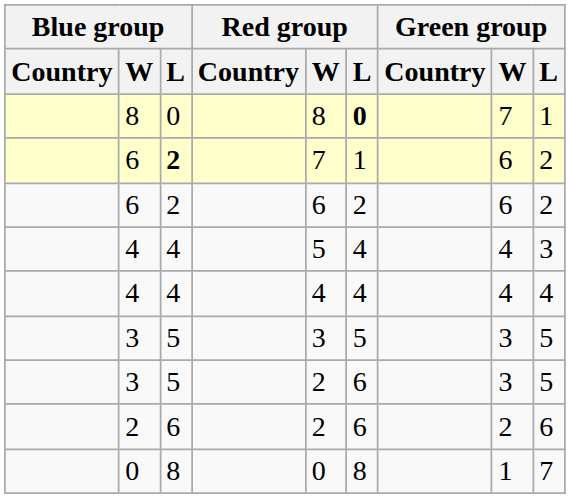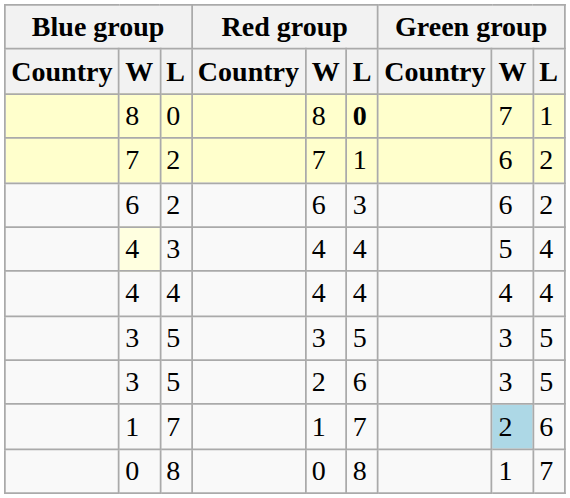(132, 159) 6 -> (132, 159) 7
(173, 159) bold -> (173, 159) normal
(360, 204) 2 -> (360, 204) 3
(132, 248) no background -> (132, 248) lightyellow background
(173, 248) 4 -> (173, 248) 3
(319, 248) 5 -> (319, 248) 4
(505, 248) 4 -> (505, 248) 5
(546, 248) 3 -> (546, 248) 4
(132, 426) 2 -> (132, 426) 1
(173, 426) 6 -> (173, 426) 7
(319, 426) 2 -> (319, 426) 1
(360, 426) 6 -> (360, 426) 7
(505, 426) no background -> (505, 426) lightblue background
